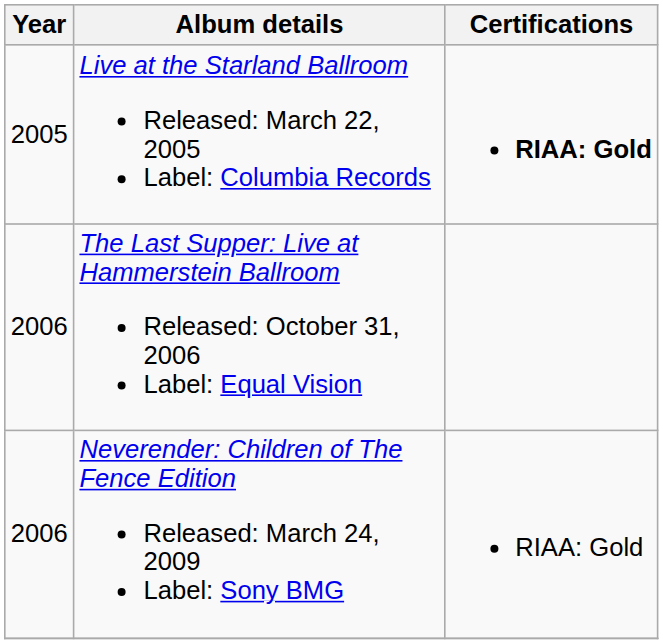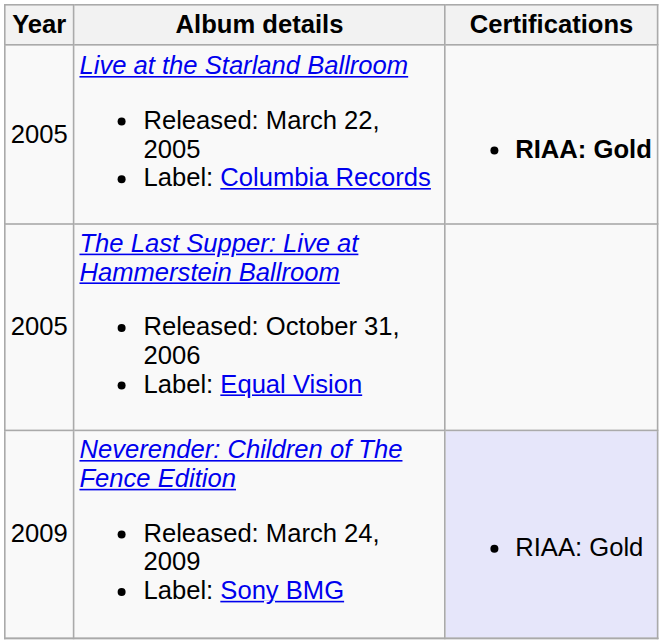(39, 326) 2006 -> (39, 326) 2005
(39, 533) 2006 -> (39, 533) 2009
(552, 549) no background -> (552, 549) lavender background
